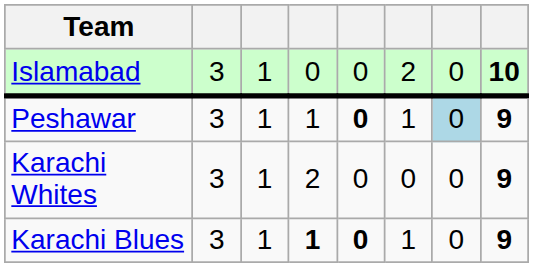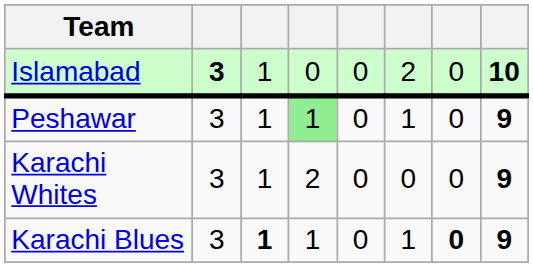(217, 71) normal -> (217, 71) bold
(313, 119) no background -> (313, 119) lightgreen background
(360, 119) bold -> (360, 119) normal
(456, 119) lightblue background -> (456, 119) no background
(265, 239) normal -> (265, 239) bold
(313, 239) bold -> (313, 239) normal
(360, 239) bold -> (360, 239) normal
(456, 239) normal -> (456, 239) bold
